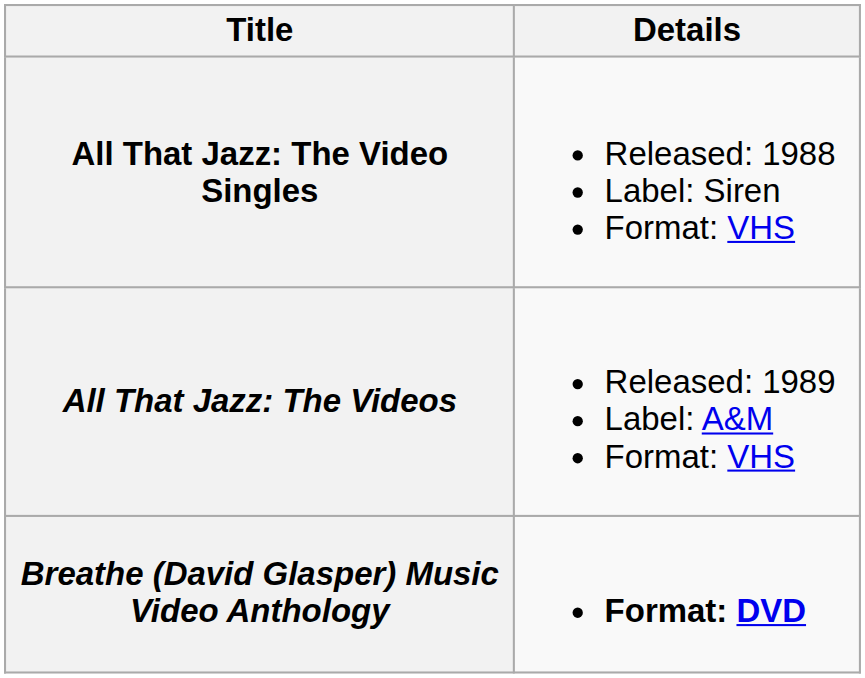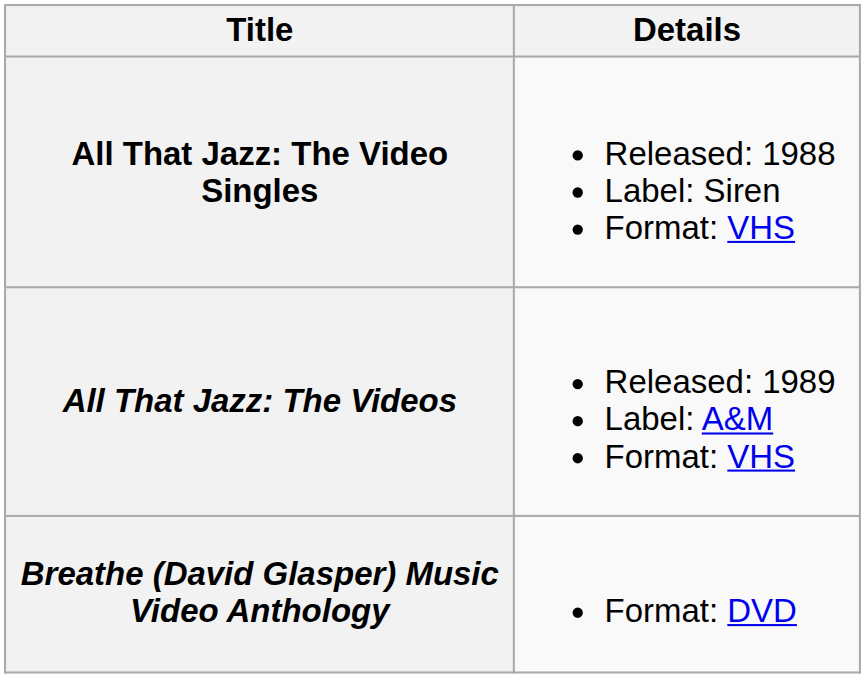(687, 612) bold -> (687, 612) normal
